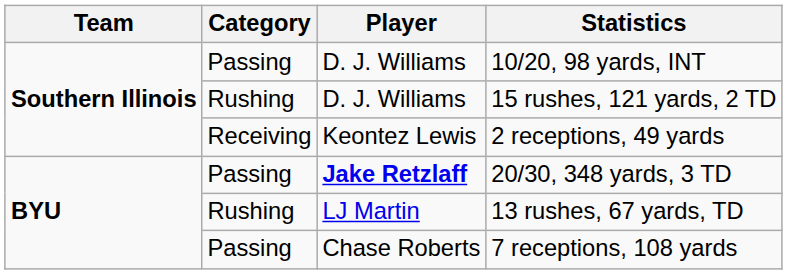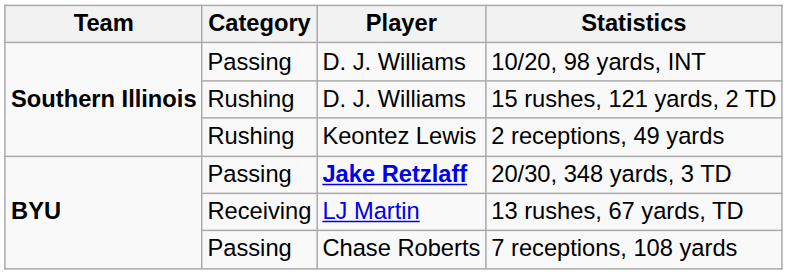(259, 136) Receiving -> (251, 136) Rushing
(251, 211) Rushing -> (259, 211) Receiving
